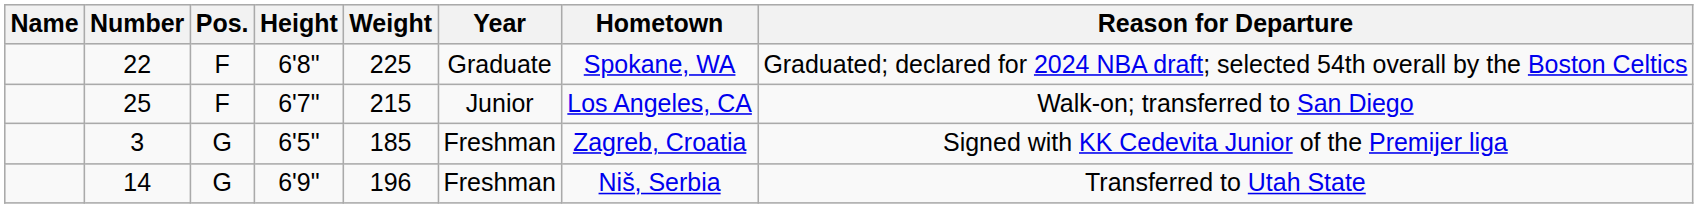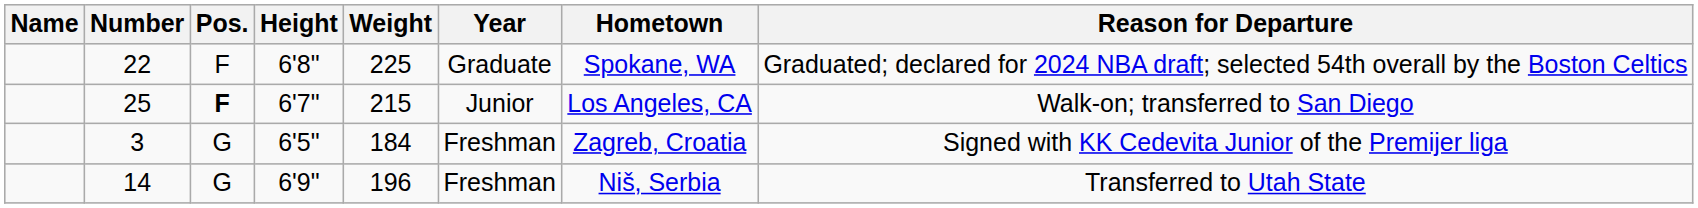(222, 103) normal -> (222, 103) bold
(391, 143) 185 -> (391, 143) 184
